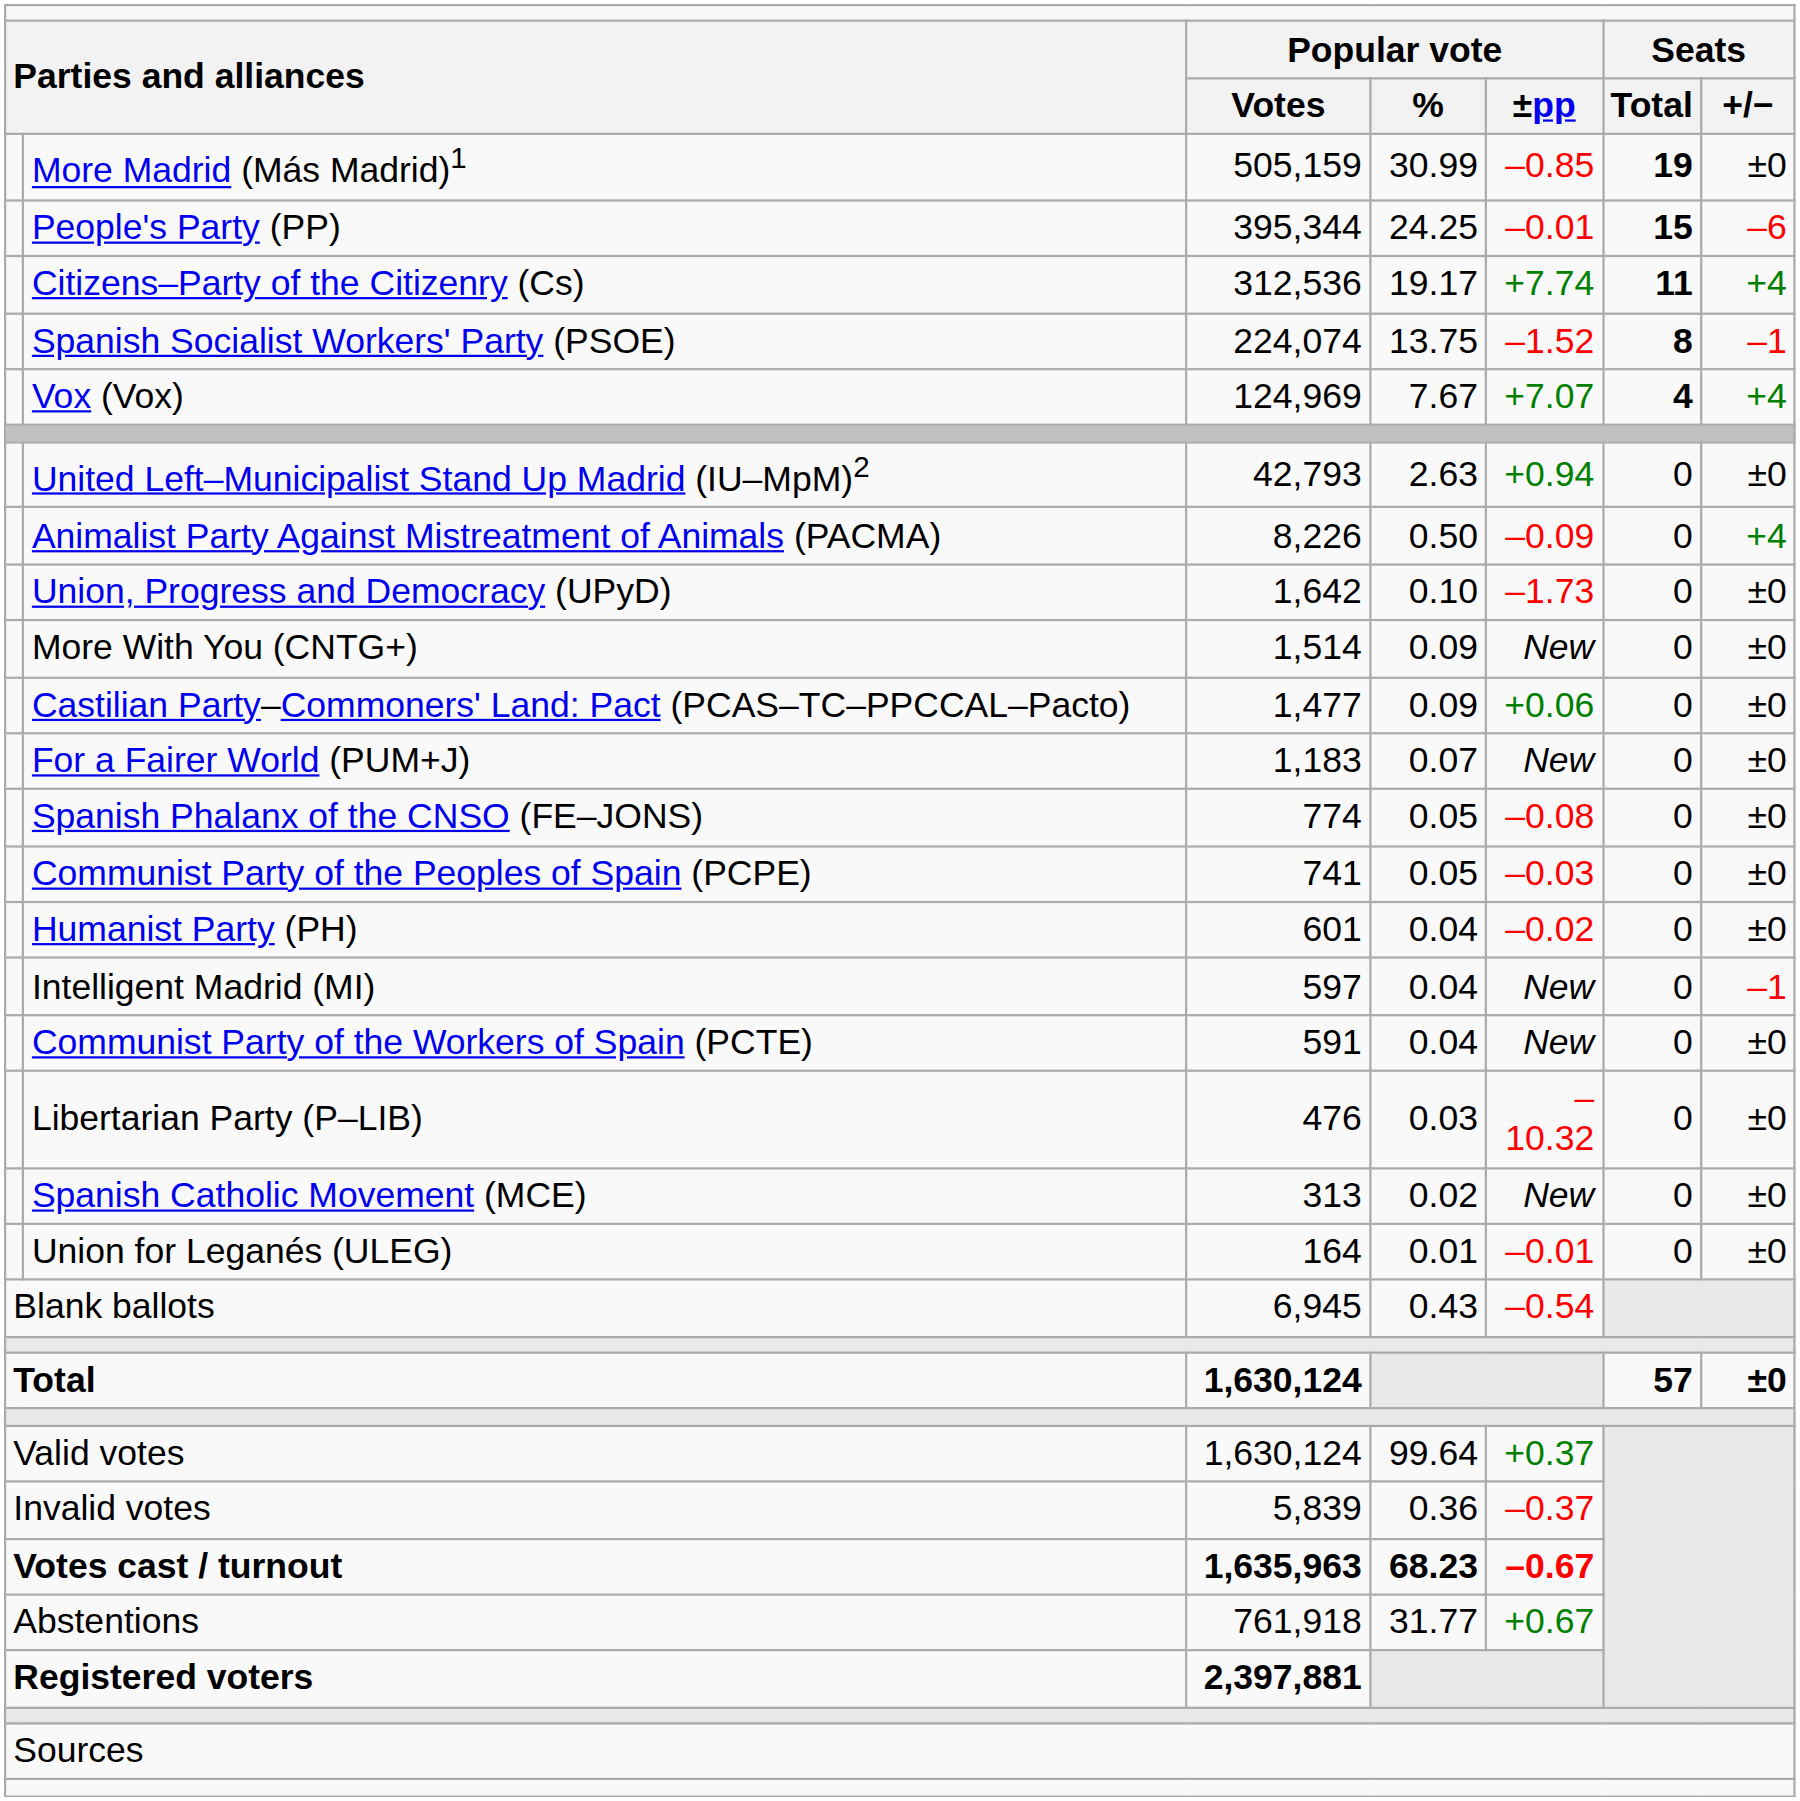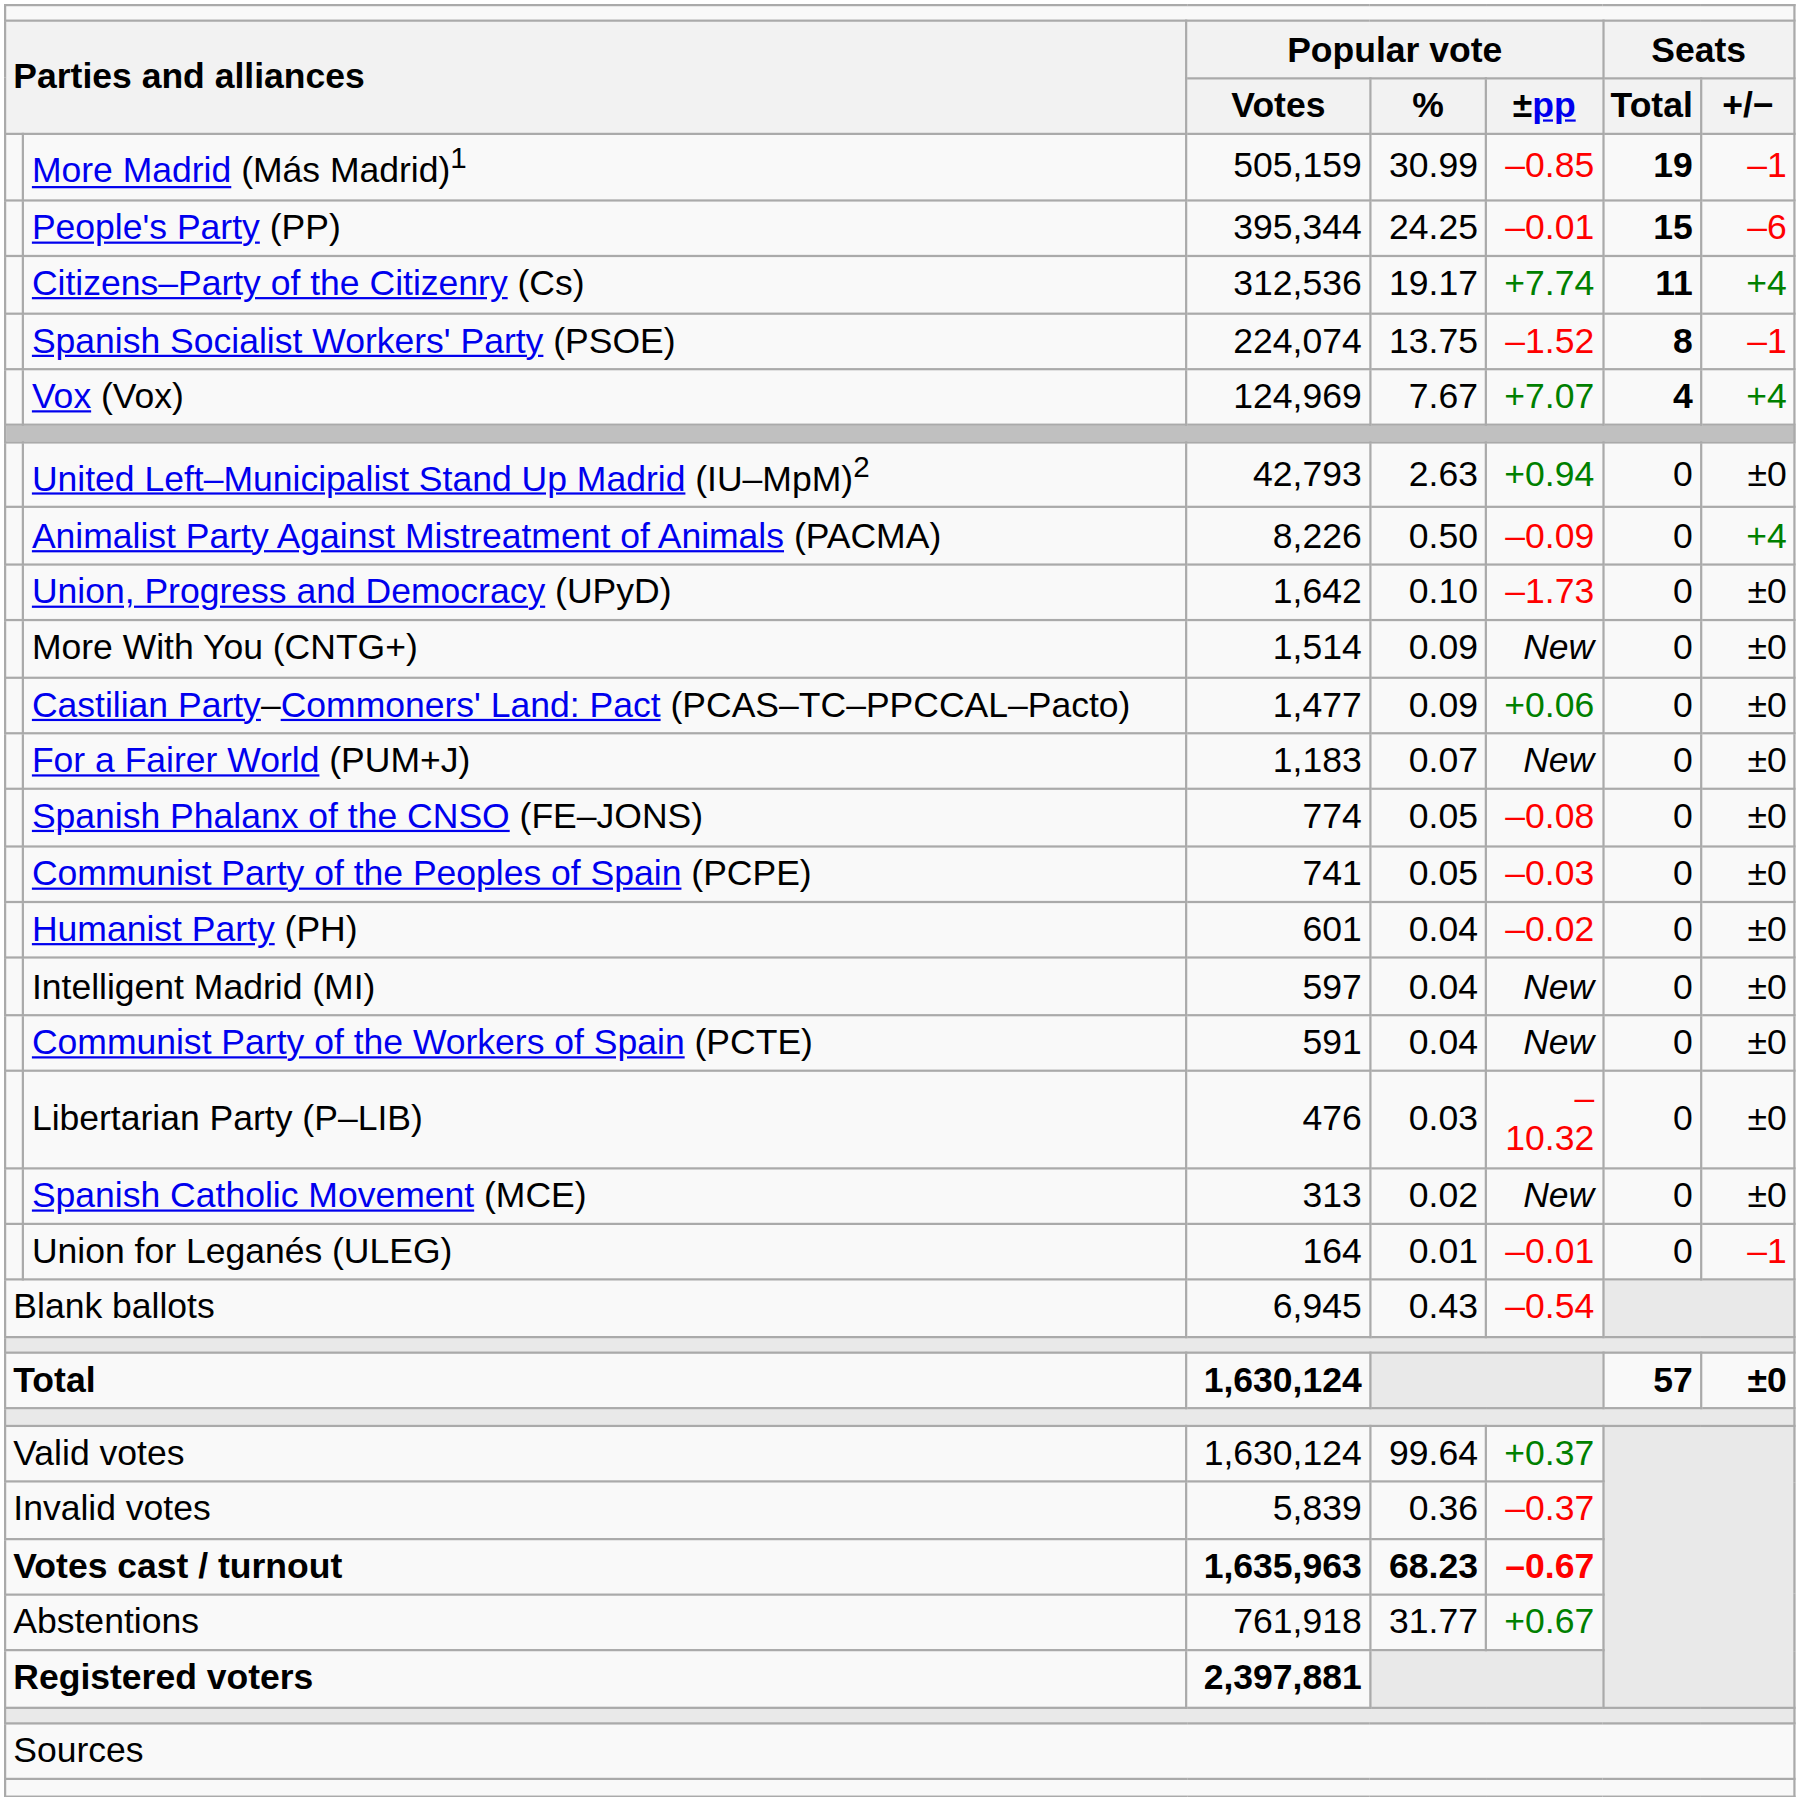(1767, 166) ±0 -> (1767, 166) –1
(1767, 985) –1 -> (1767, 985) ±0
(1767, 1251) ±0 -> (1767, 1251) –1
